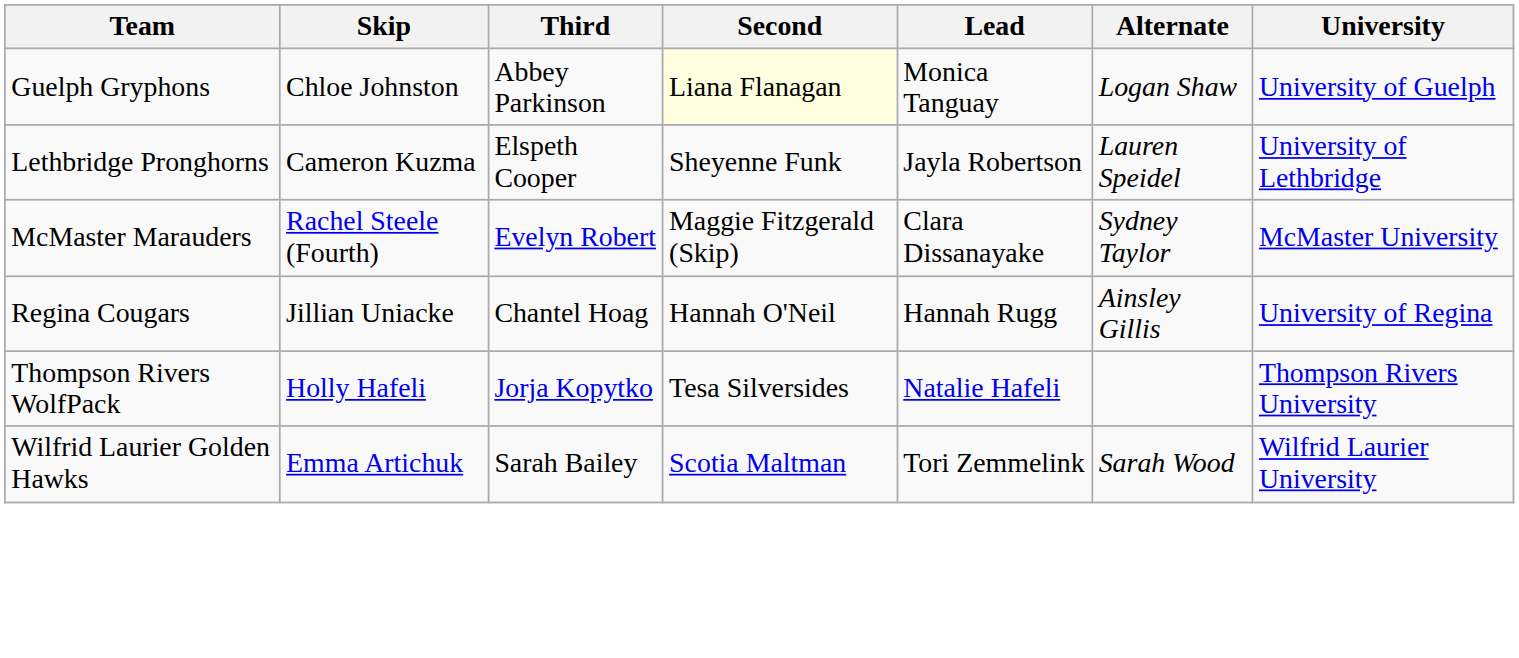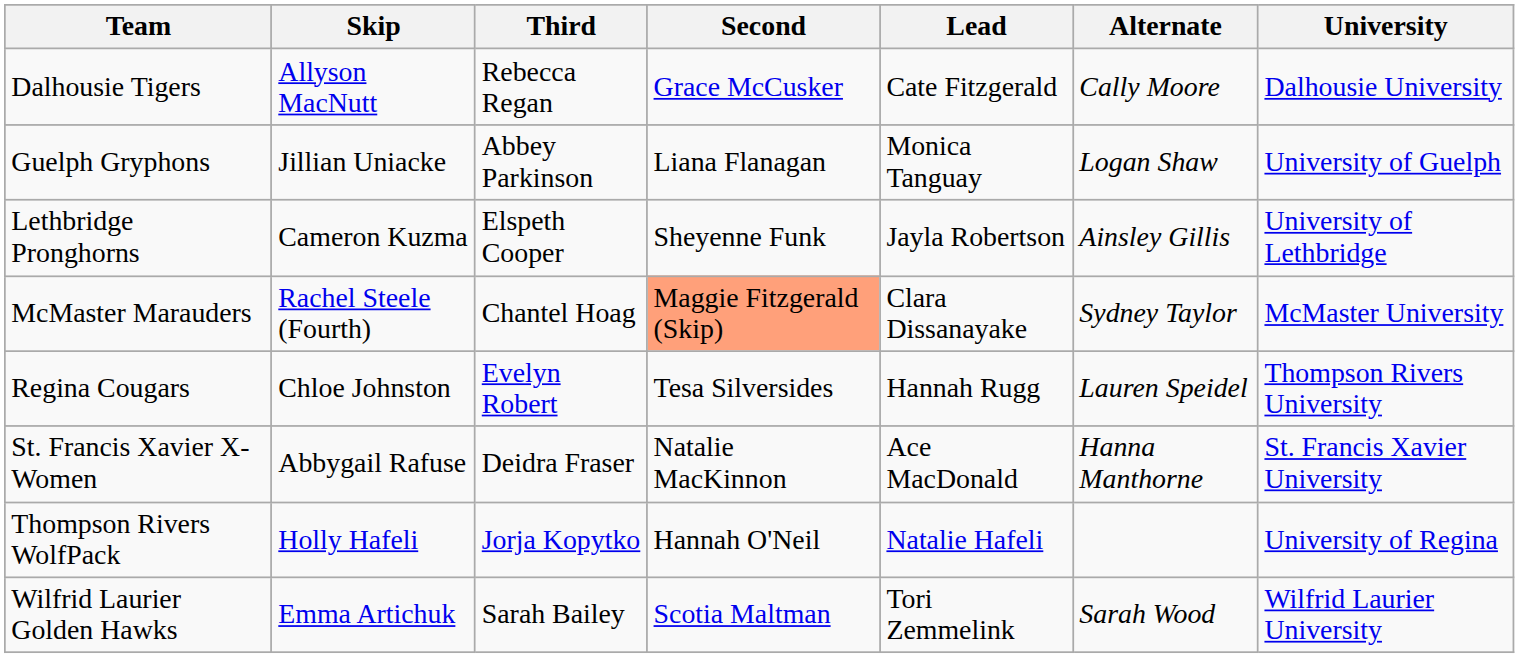+ row: (106, 86)
(372, 86) Chloe Johnston -> (362, 161) Jillian Uniacke
(755, 86) lightyellow background -> (740, 161) no background
(1140, 161) Lauren Speidel -> (1155, 237) Ainsley Gillis
(575, 237) Evelyn Robert -> (559, 312) Chantel Hoag
(772, 237) no background -> (756, 312) lightsalmon background
(370, 312) Jillian Uniacke -> (365, 388) Chloe Johnston
(571, 312) Chantel Hoag -> (521, 388) Evelyn Robert
(752, 312) Hannah O'Neil -> (743, 388) Tesa Silversides
(1140, 312) Ainsley Gillis -> (1164, 388) Lauren Speidel
(1376, 312) University of Regina -> (1364, 388) Thompson Rivers University
+ row: (130, 463)
(759, 388) Tesa Silversides -> (737, 539) Hannah O'Neil
(1358, 388) Thompson Rivers University -> (1381, 539) University of Regina
